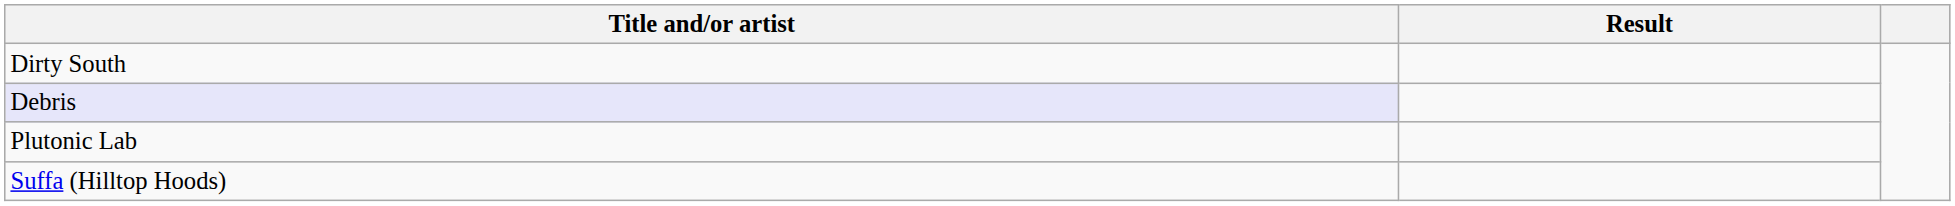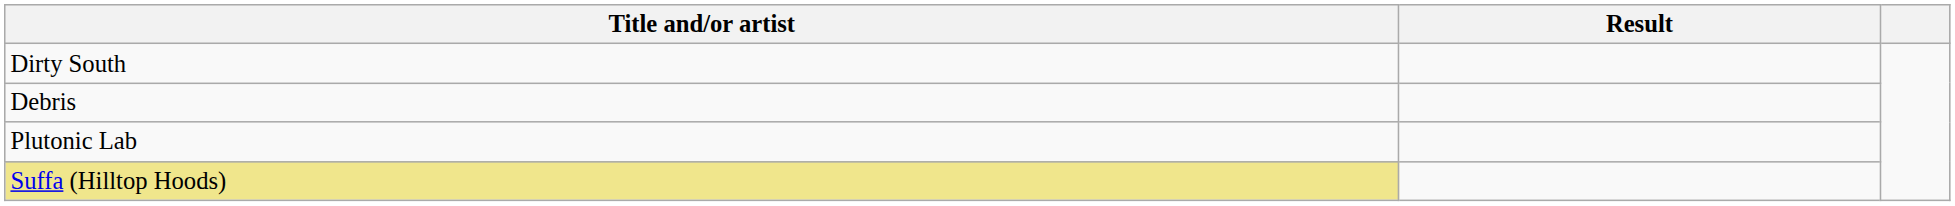(43, 102) lavender background -> (43, 102) no background
(118, 180) no background -> (118, 180) khaki background
